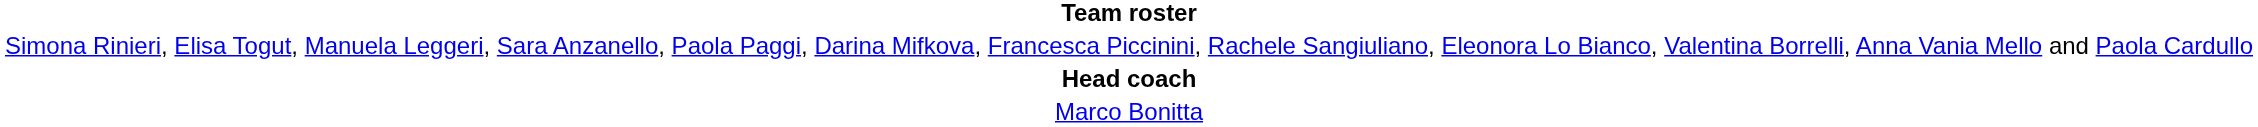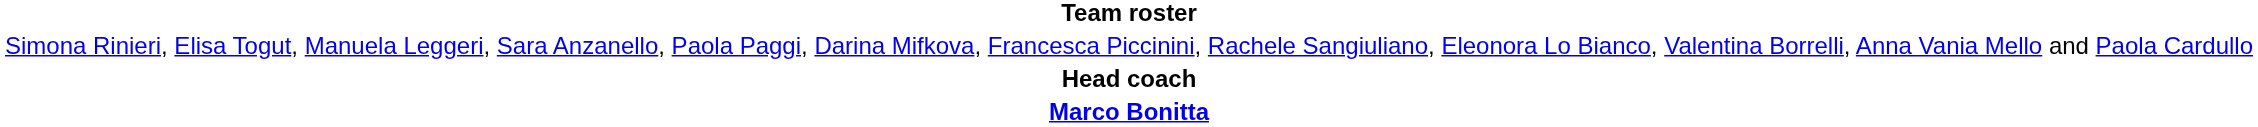(1129, 111) normal -> (1129, 111) bold
